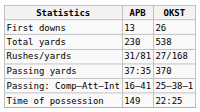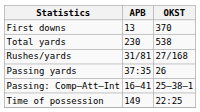(161, 27) 26 -> (164, 27) 370
(164, 71) 370 -> (161, 71) 26
